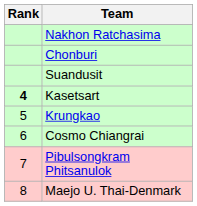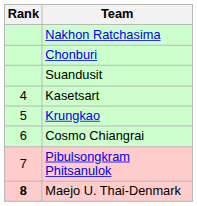(23, 95) bold -> (23, 95) normal
(23, 191) normal -> (23, 191) bold
